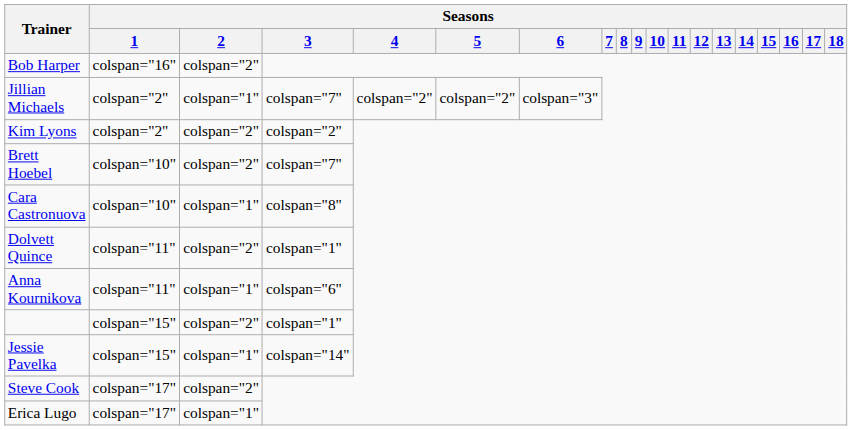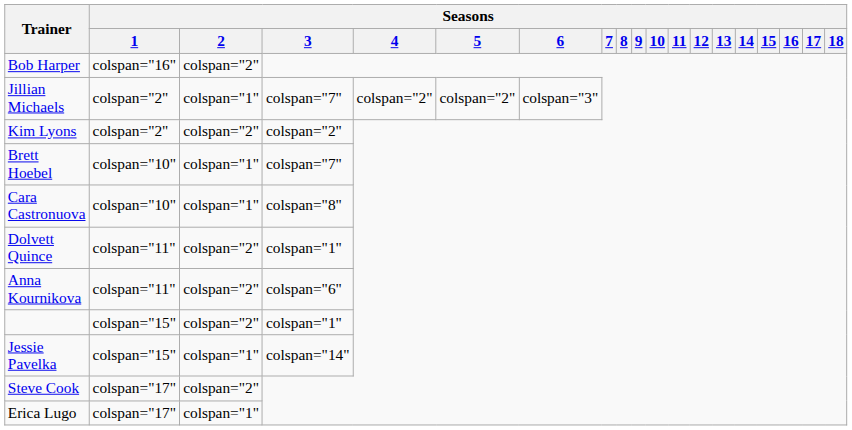(221, 164) colspan="2" -> (221, 164) colspan="1"
(221, 289) colspan="1" -> (221, 289) colspan="2"
